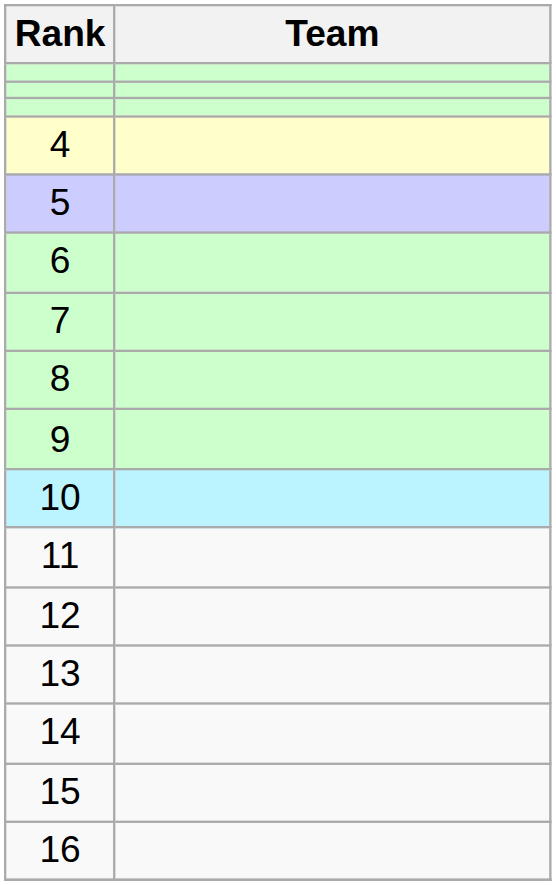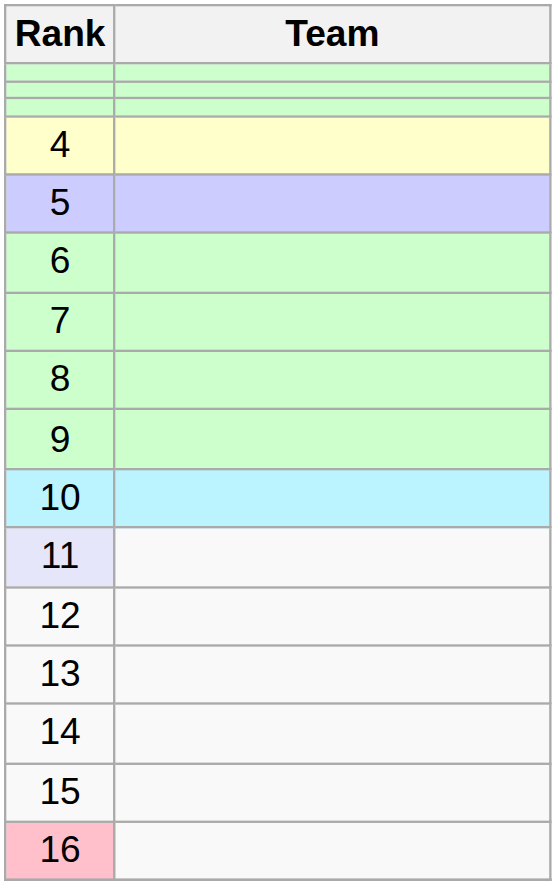(60, 556) no background -> (60, 556) lavender background
(60, 850) no background -> (60, 850) pink background
